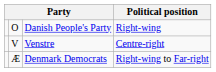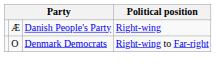(15, 28) O -> (16, 28) Æ
- row: (39, 43)
(16, 59) Æ -> (15, 43) O
